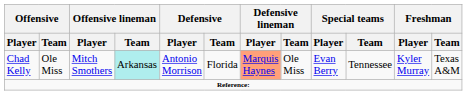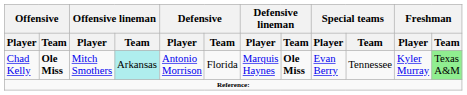(52, 65) normal -> (52, 65) bold
(261, 65) lightsalmon background -> (261, 65) no background
(294, 65) normal -> (294, 65) bold
(447, 65) no background -> (447, 65) lightgreen background
